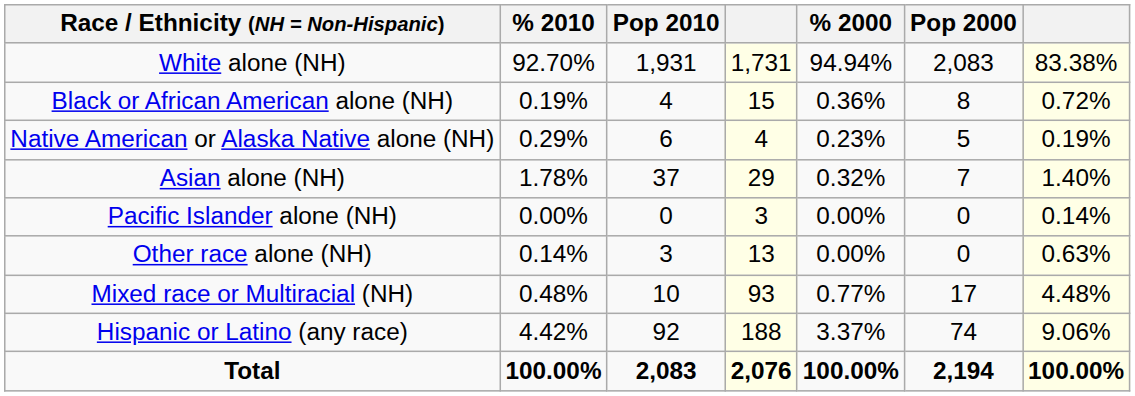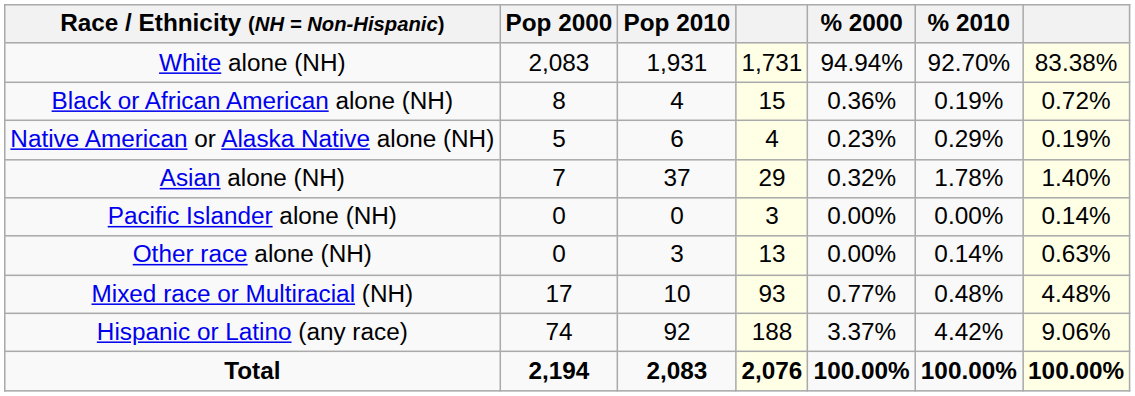columns swapped: (963, 23) <-> (554, 23)
